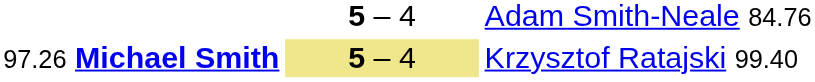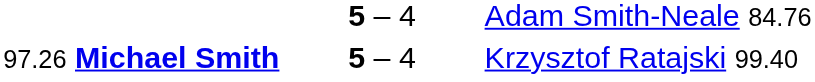(382, 57) khaki background -> (382, 57) no background
